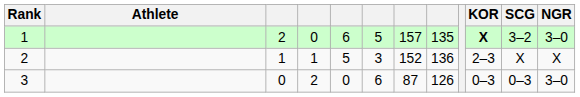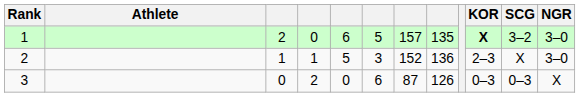(557, 59) X -> (557, 59) 3–0
(557, 80) 3–0 -> (557, 80) X
